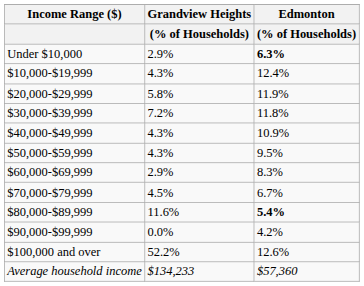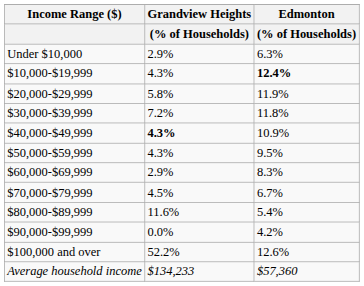(271, 53) bold -> (270, 53) normal
(273, 73) normal -> (274, 73) bold
(160, 133) normal -> (162, 133) bold
(271, 212) bold -> (270, 212) normal
